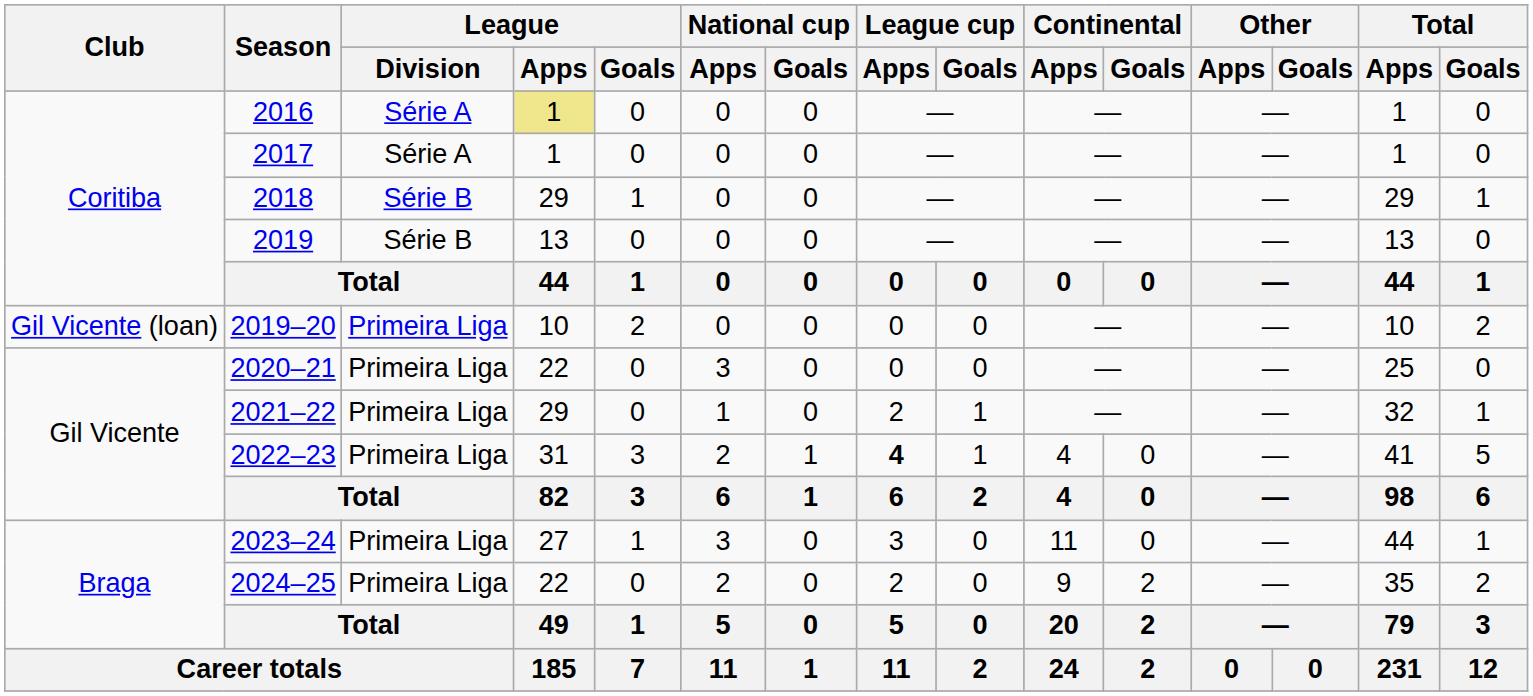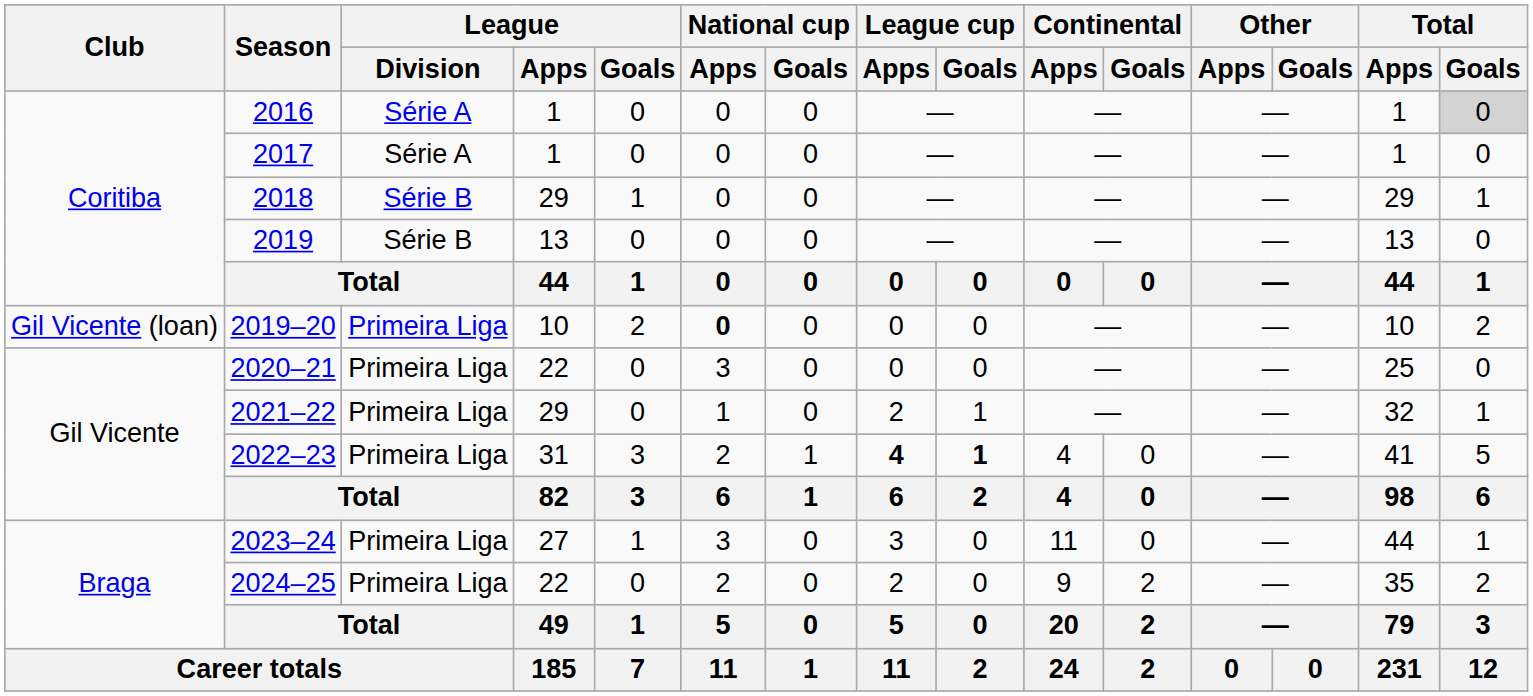(554, 111) khaki background -> (554, 111) no background
(1483, 111) no background -> (1483, 111) lightgrey background
(723, 326) normal -> (723, 326) bold
(980, 454) normal -> (980, 454) bold
